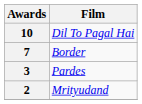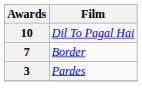- row: (27, 90)
